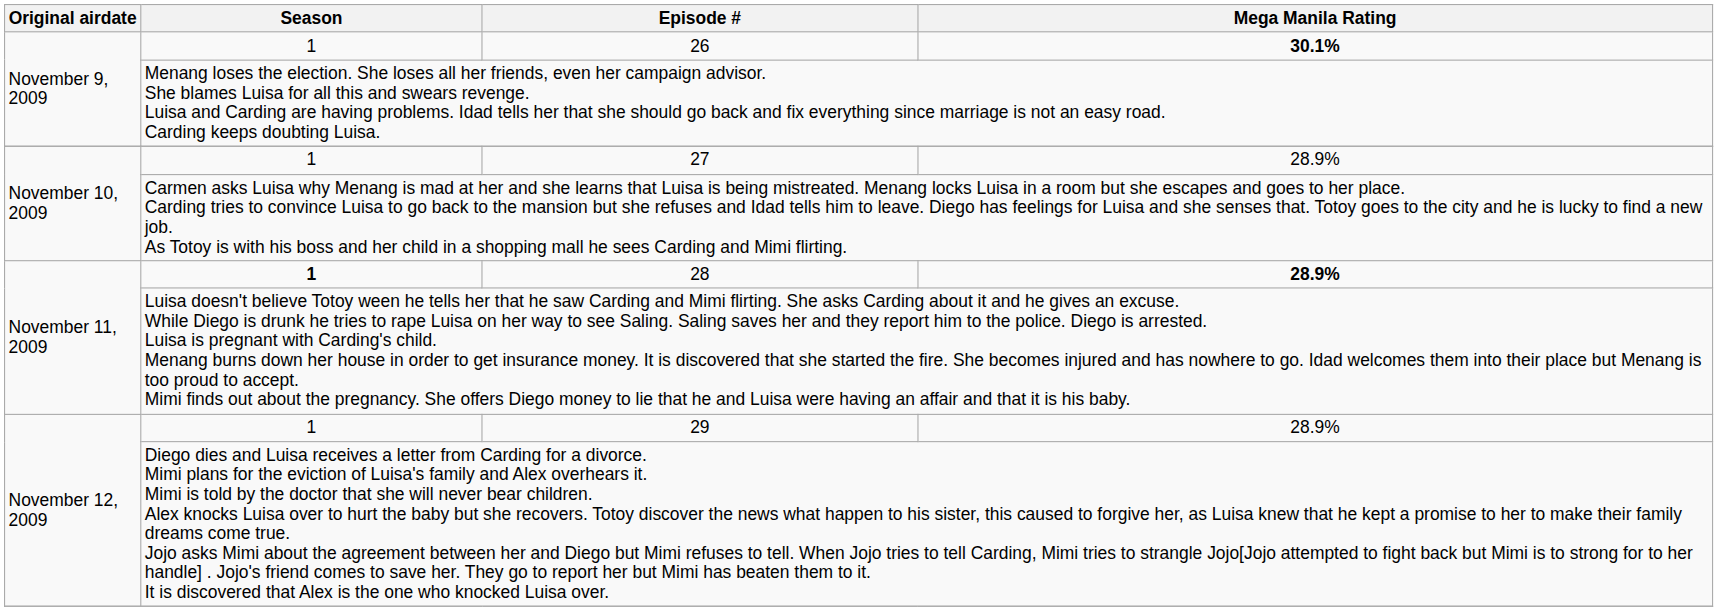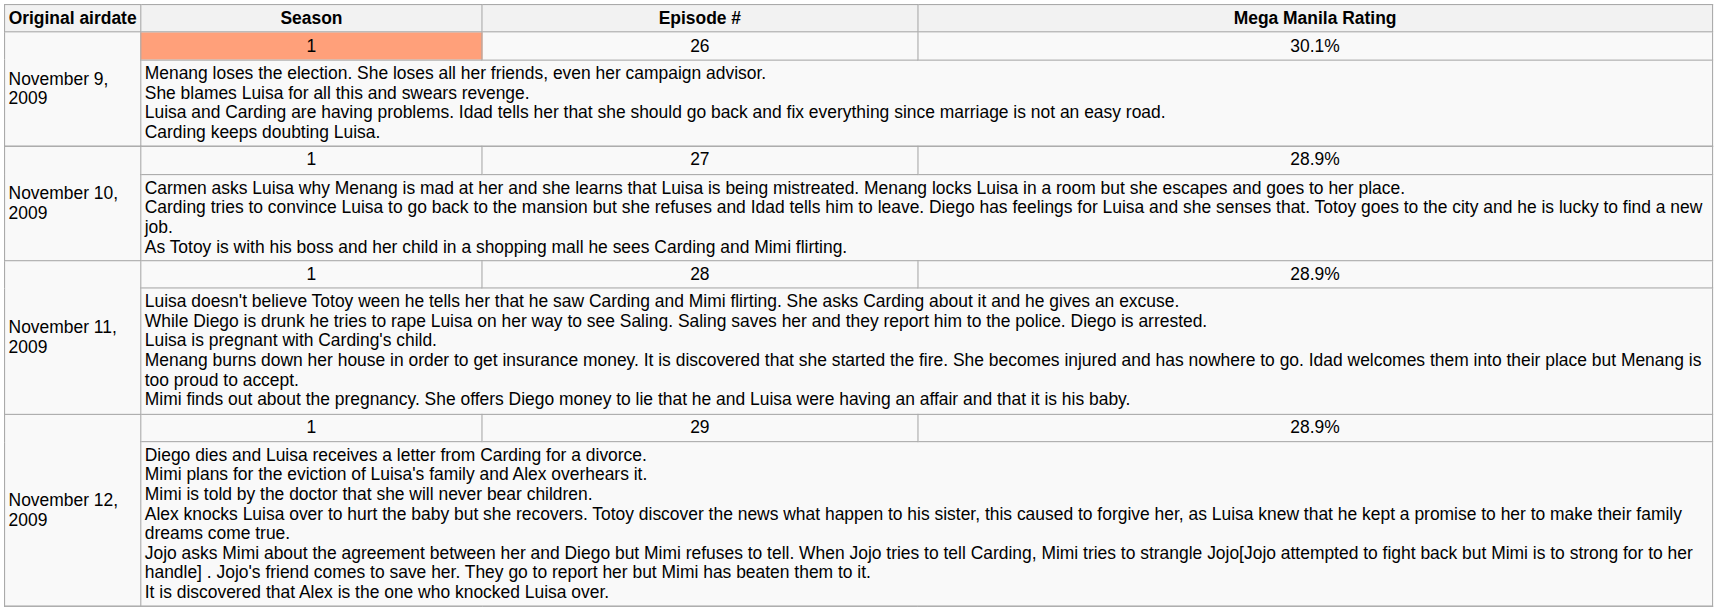(311, 45) no background -> (311, 45) lightsalmon background
(1315, 45) bold -> (1315, 45) normal
(311, 274) bold -> (311, 274) normal
(1315, 274) bold -> (1315, 274) normal
